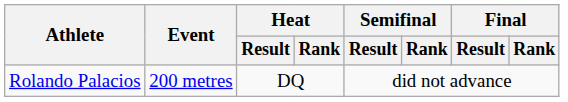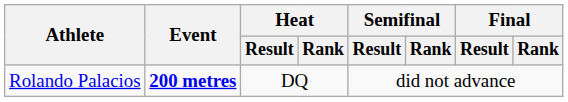(191, 80) normal -> (193, 80) bold
